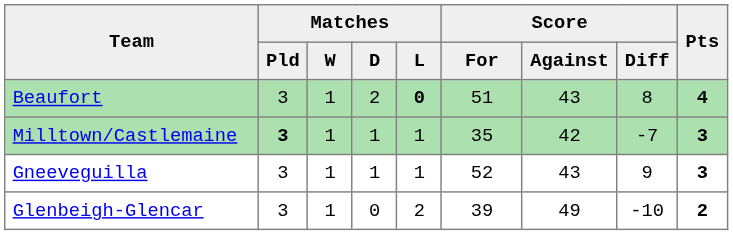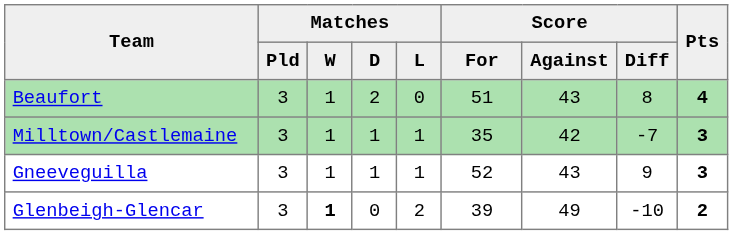(419, 98) bold -> (419, 98) normal
(283, 136) bold -> (283, 136) normal
(330, 211) normal -> (330, 211) bold
